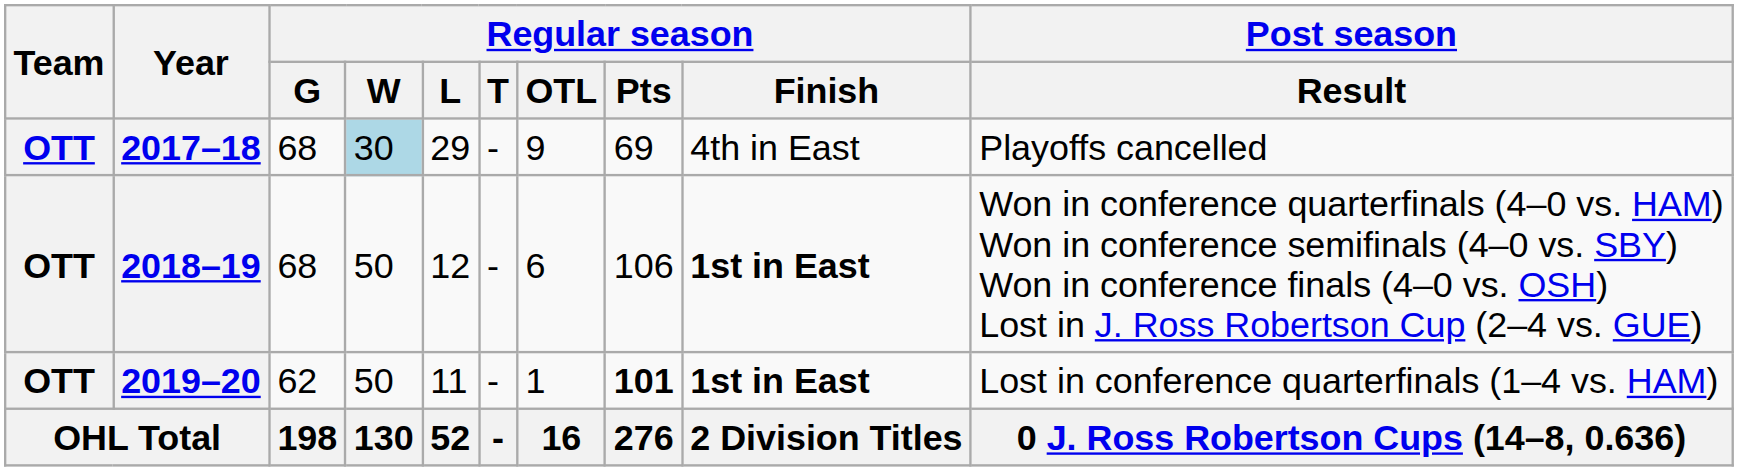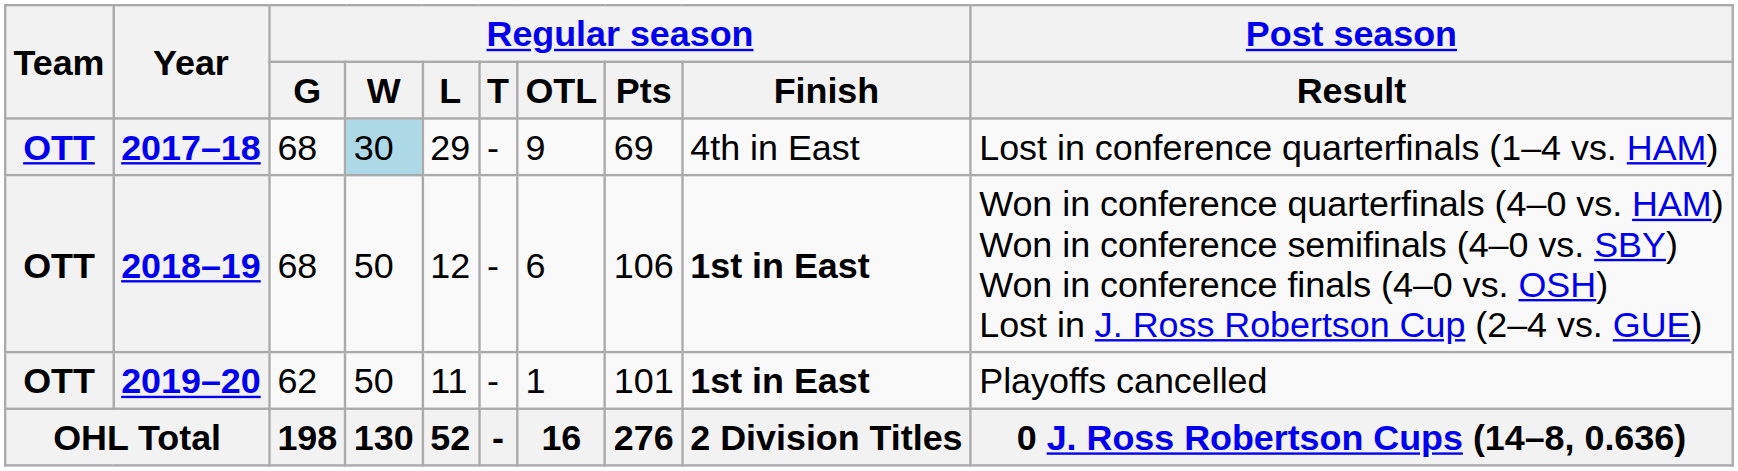(1123, 147) Playoffs cancelled -> (1349, 147) Lost in conference quarterfinals (1–4 vs. HAM)
(644, 381) bold -> (644, 381) normal
(1349, 381) Lost in conference quarterfinals (1–4 vs. HAM) -> (1123, 381) Playoffs cancelled
